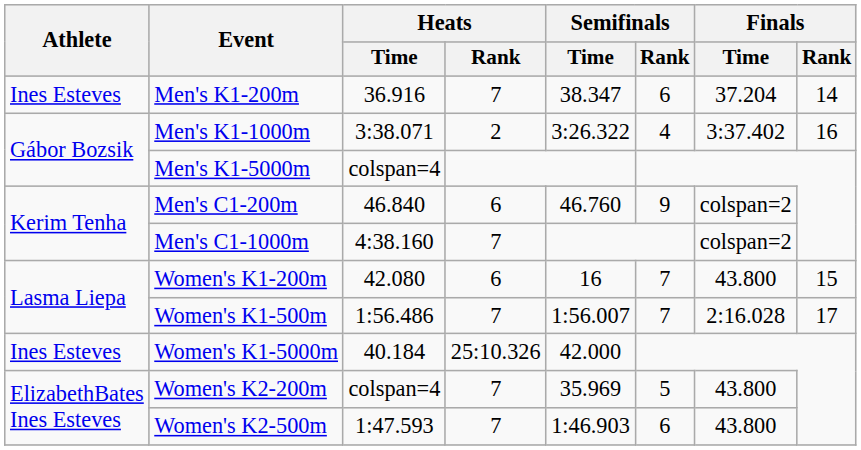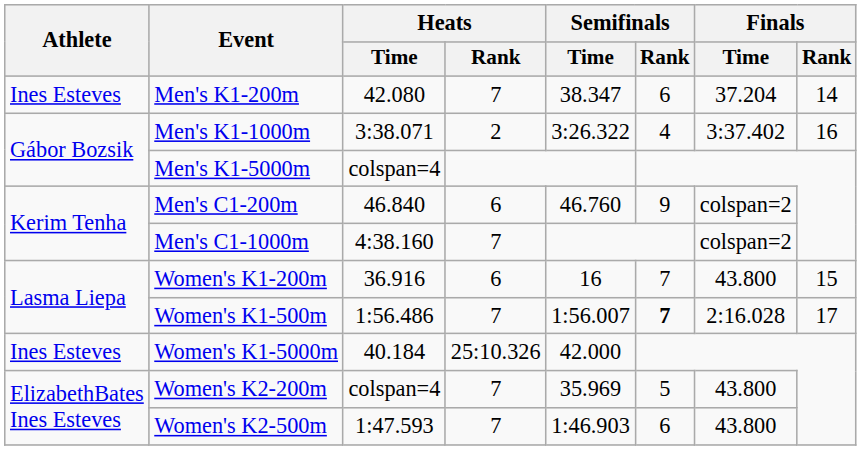(394, 94) 36.916 -> (394, 94) 42.080
(394, 278) 42.080 -> (394, 278) 36.916
(665, 315) normal -> (665, 315) bold
